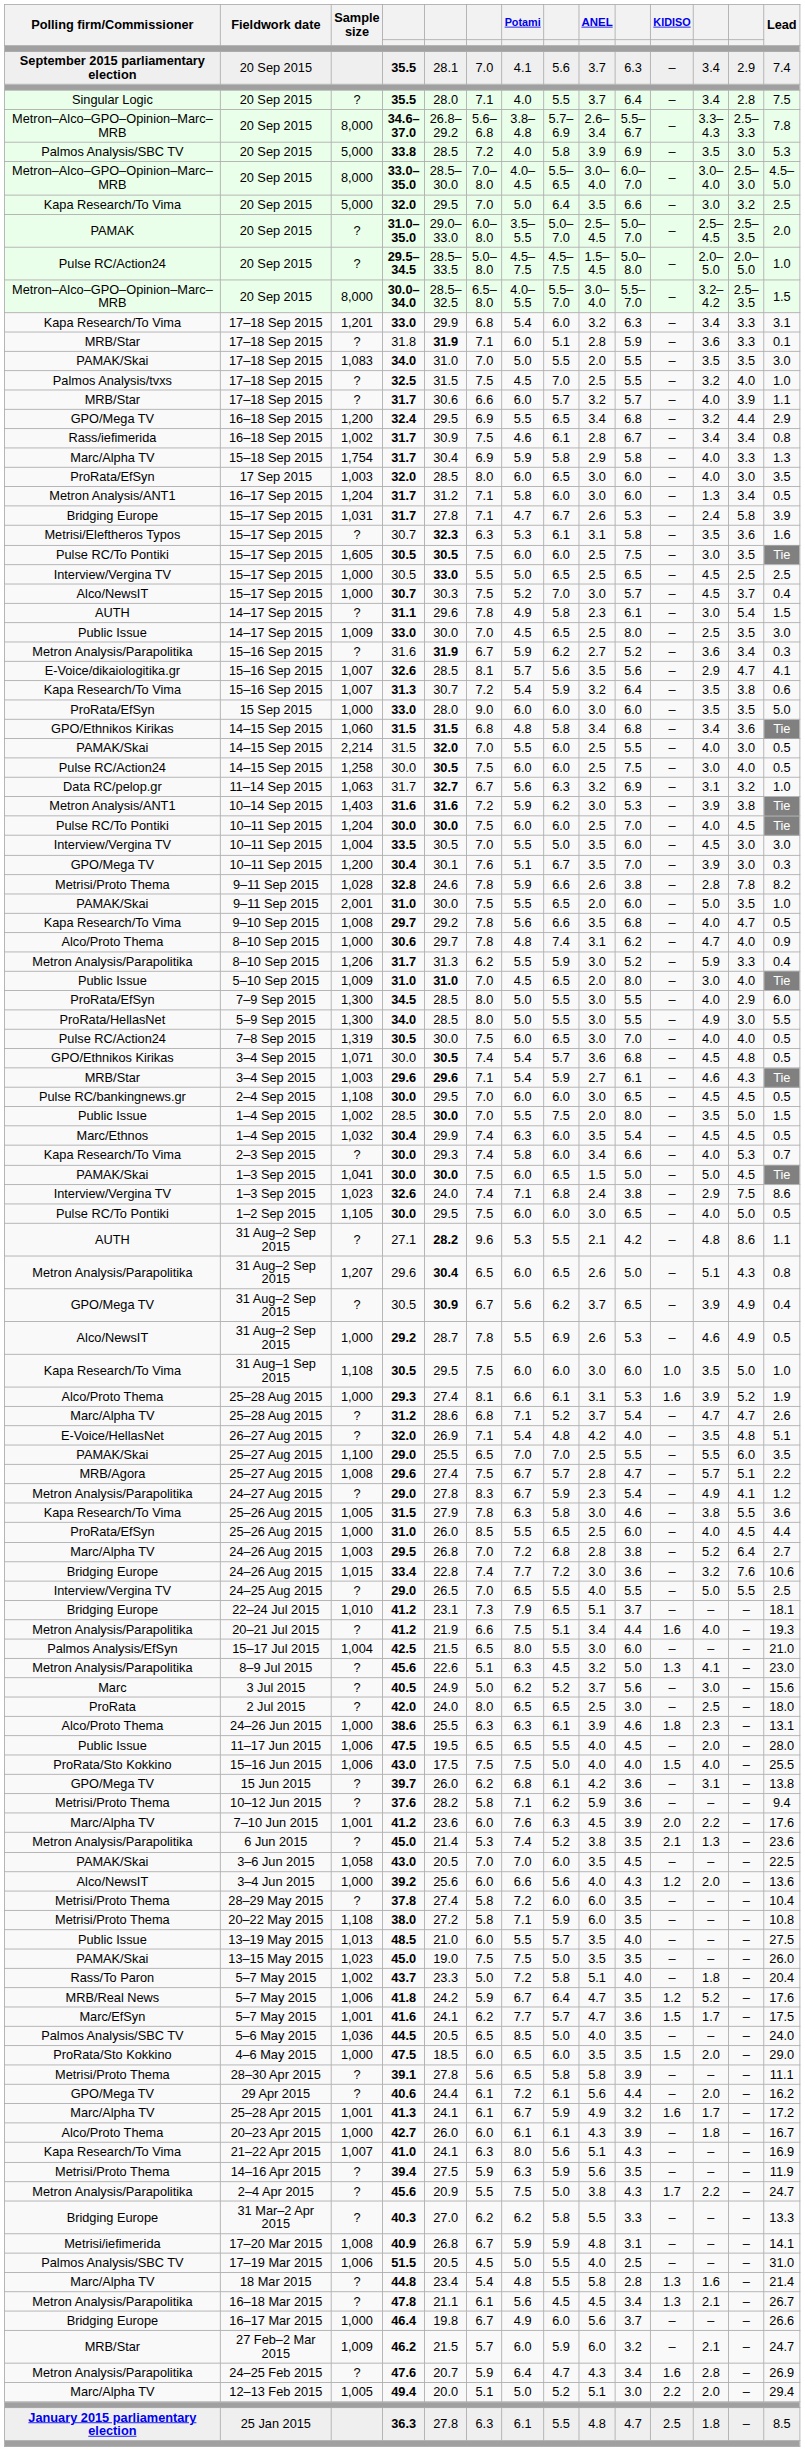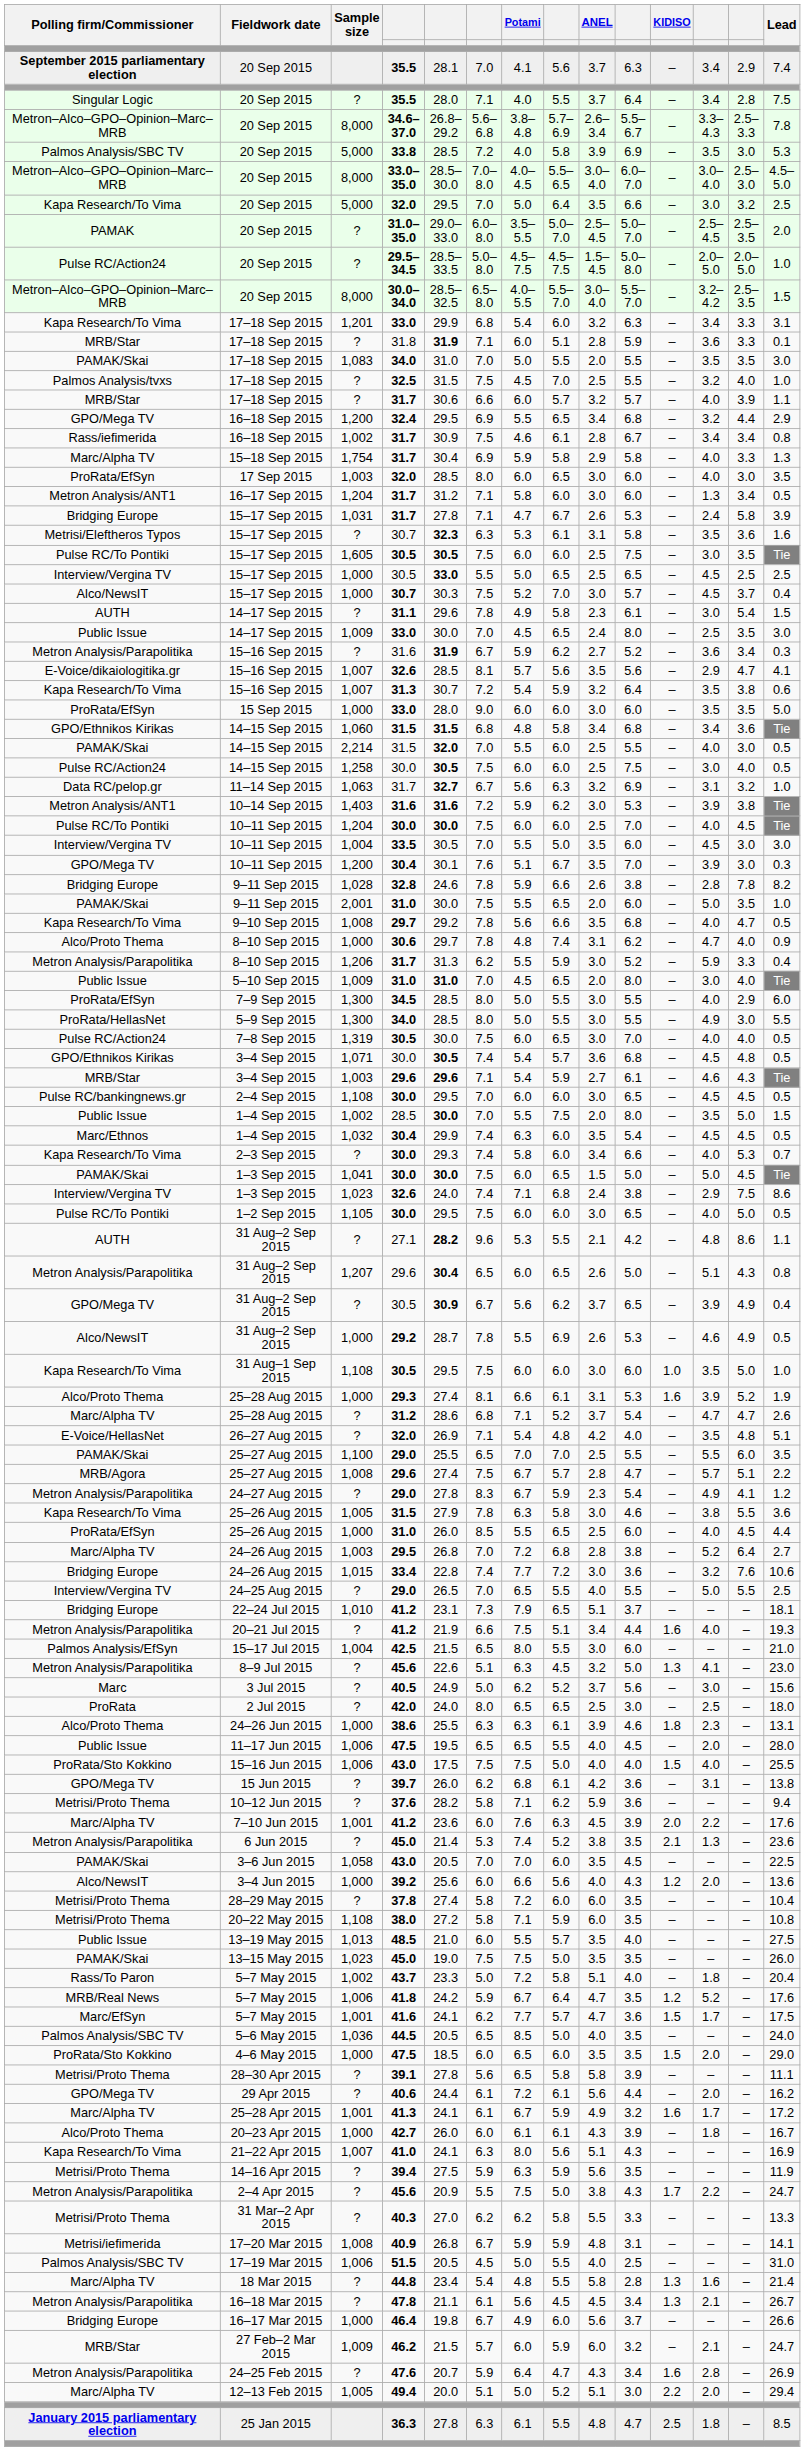(597, 632) 2.5 -> (597, 632) 2.4
(112, 884) Metrisi/Proto Thema -> (112, 884) Bridging Europe
(112, 2217) Bridging Europe -> (112, 2217) Metrisi/Proto Thema
